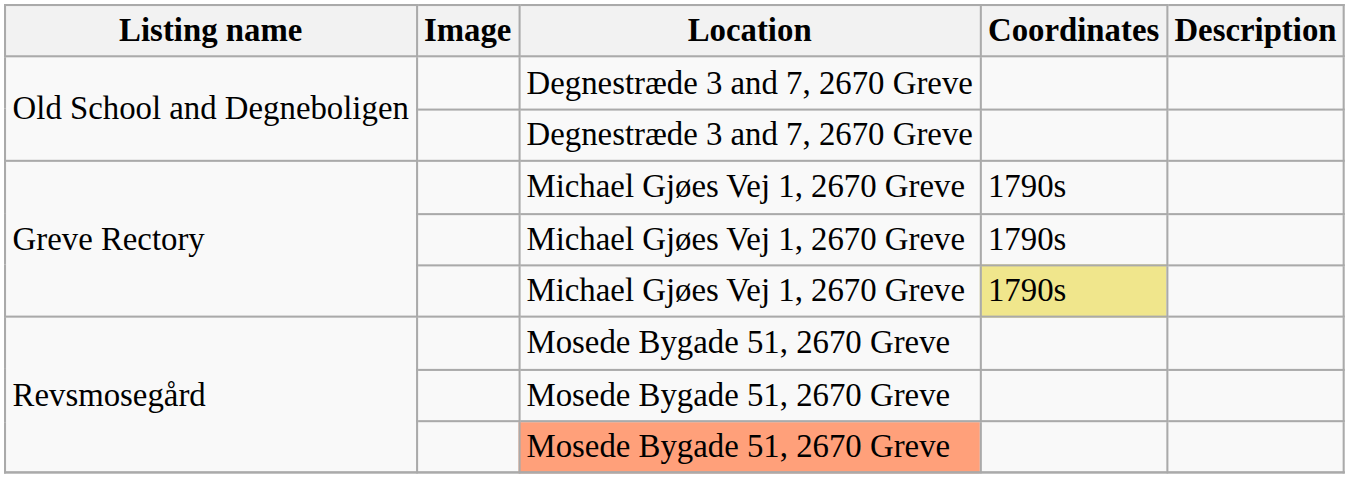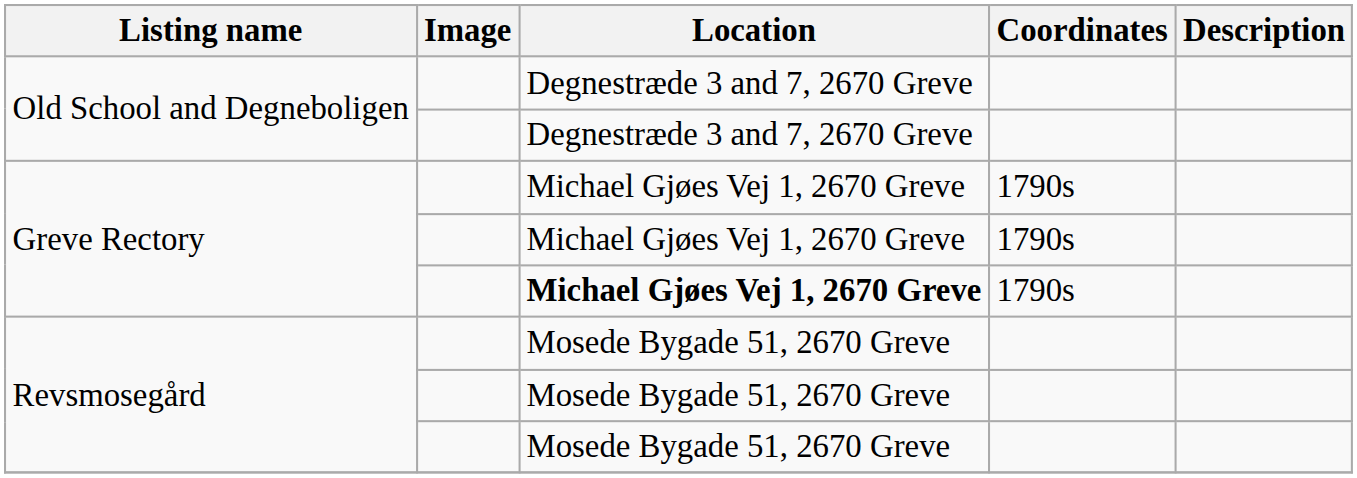(746, 290) normal -> (754, 290) bold
(1027, 290) khaki background -> (1036, 290) no background
(738, 446) lightsalmon background -> (738, 446) no background
